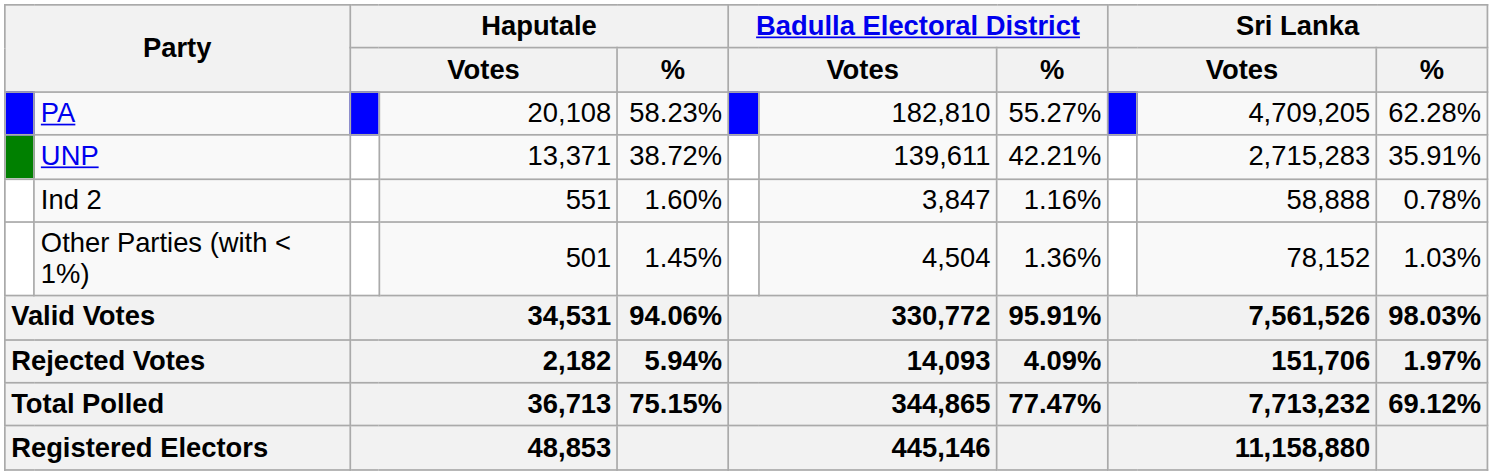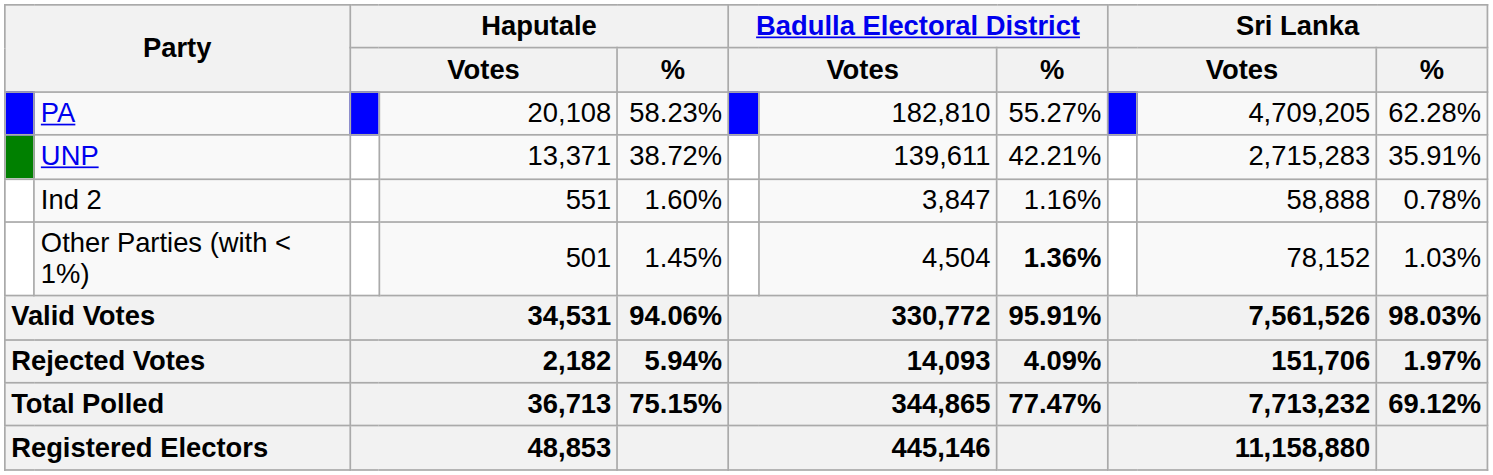(1063, 258) normal -> (1063, 258) bold
